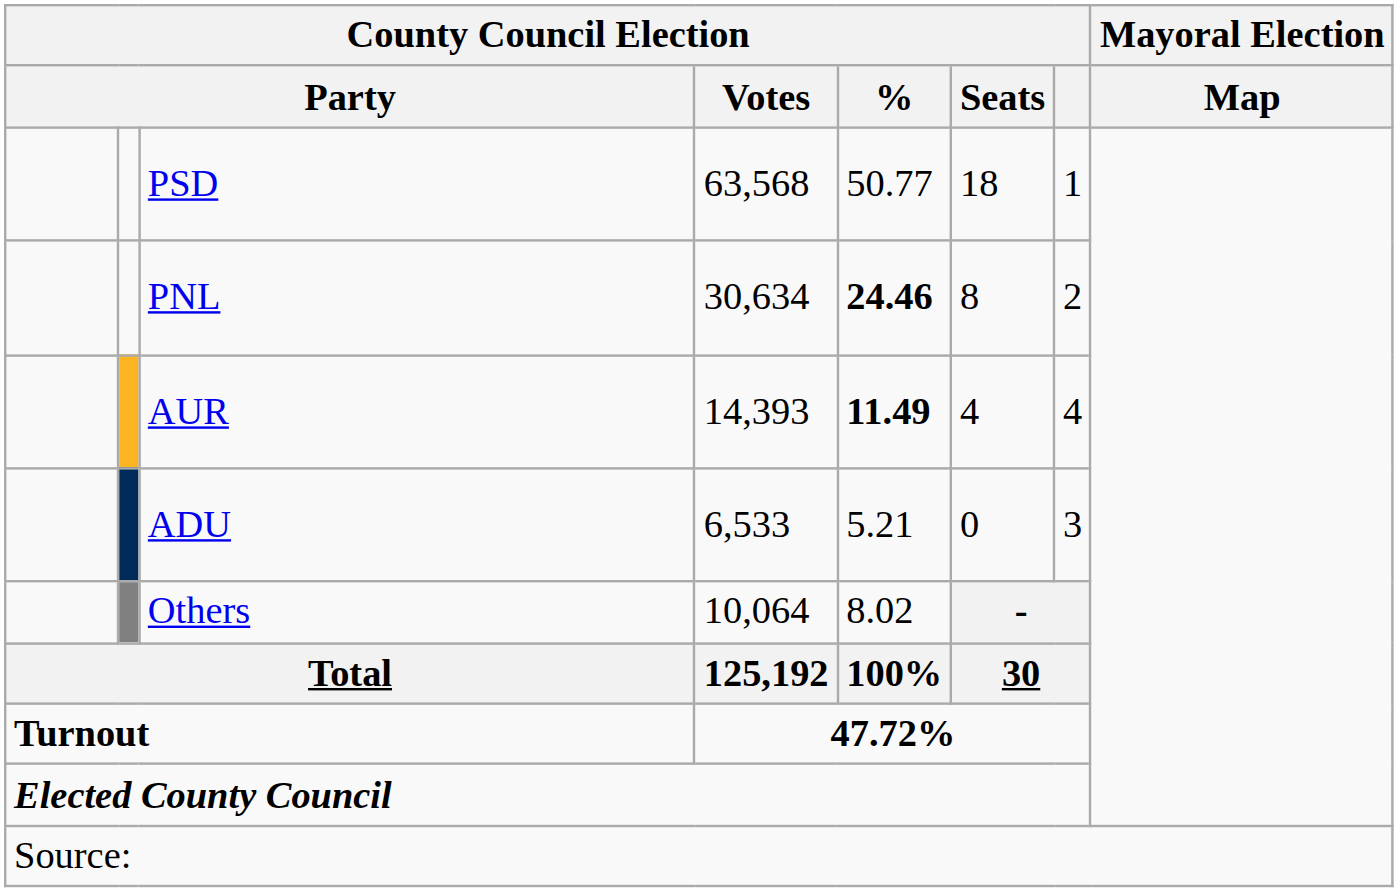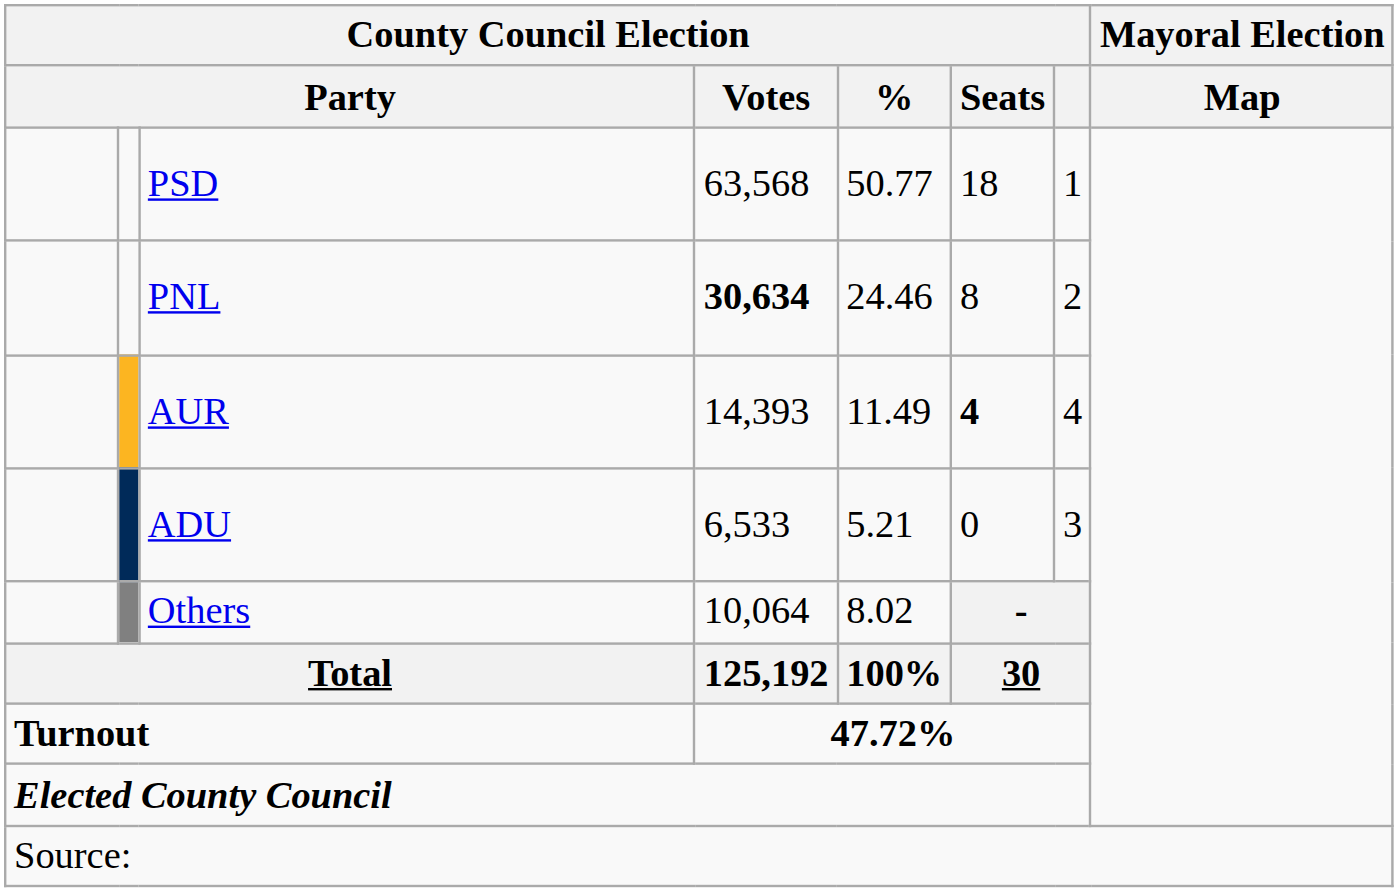(757, 296) normal -> (757, 296) bold
(889, 296) bold -> (889, 296) normal
(888, 410) bold -> (889, 410) normal
(970, 410) normal -> (970, 410) bold
